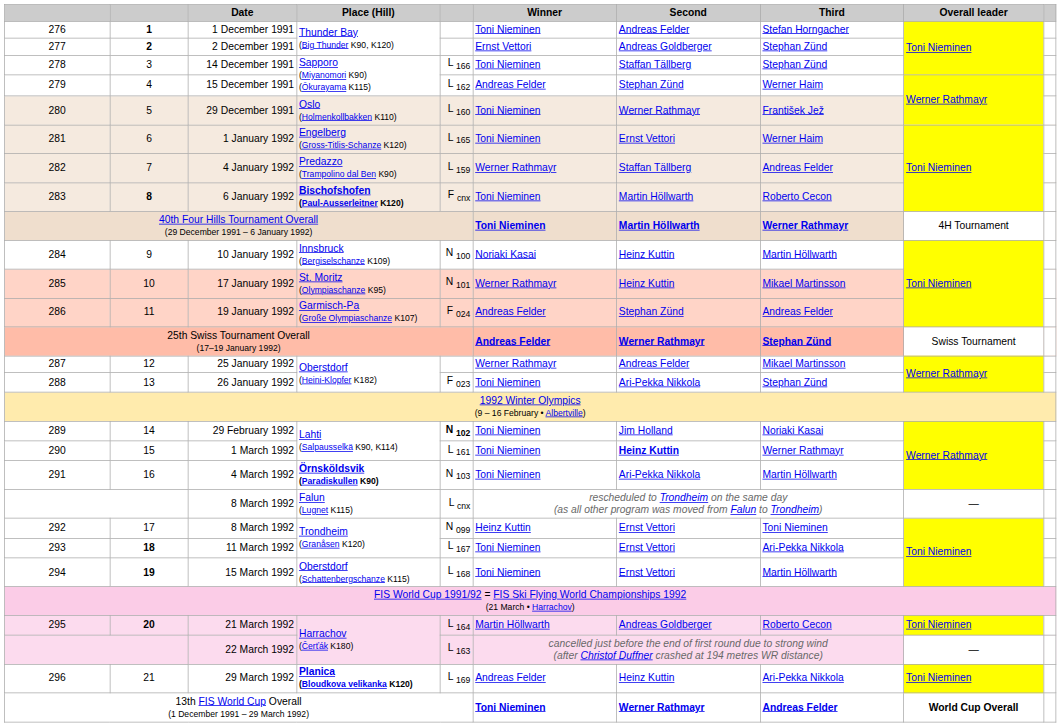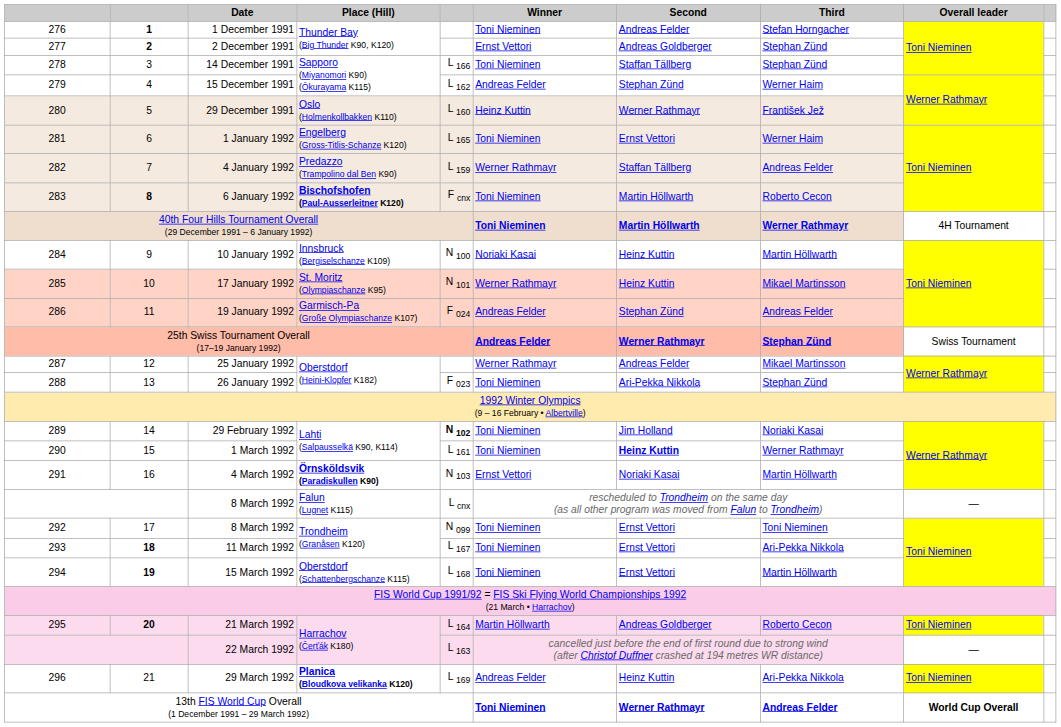(508, 110) Toni Nieminen -> (503, 110) Heinz Kuttin
(508, 474) Toni Nieminen -> (503, 474) Ernst Vettori
(660, 474) Ari-Pekka Nikkola -> (649, 474) Noriaki Kasai
(503, 528) Heinz Kuttin -> (508, 528) Toni Nieminen
